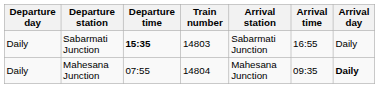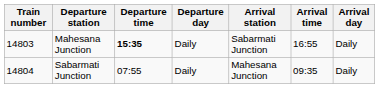columns swapped: (205, 17) <-> (33, 17)
(85, 44) Sabarmati Junction -> (78, 44) Mahesana Junction
(86, 70) Mahesana Junction -> (77, 70) Sabarmati Junction
(347, 70) bold -> (346, 70) normal
